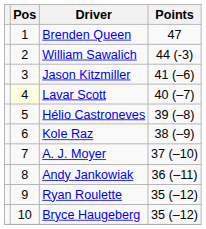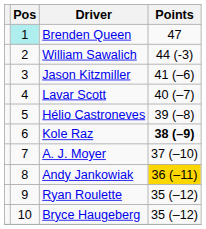(25, 35) no background -> (25, 35) paleturquoise background
(25, 94) lightyellow background -> (25, 94) no background
(175, 134) normal -> (175, 134) bold
(175, 174) no background -> (175, 174) gold background
